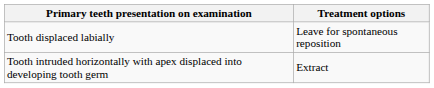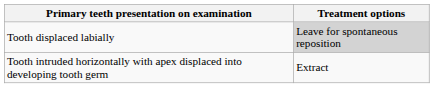(347, 37) no background -> (347, 37) lightgrey background
